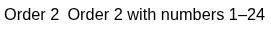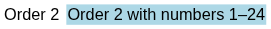(166, 14) no background -> (166, 14) lightblue background
